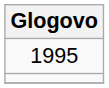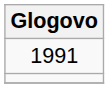(54, 55) 1995 -> (54, 55) 1991
